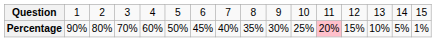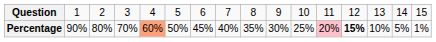(153, 28) no background -> (153, 28) lightsalmon background
(354, 28) normal -> (354, 28) bold
